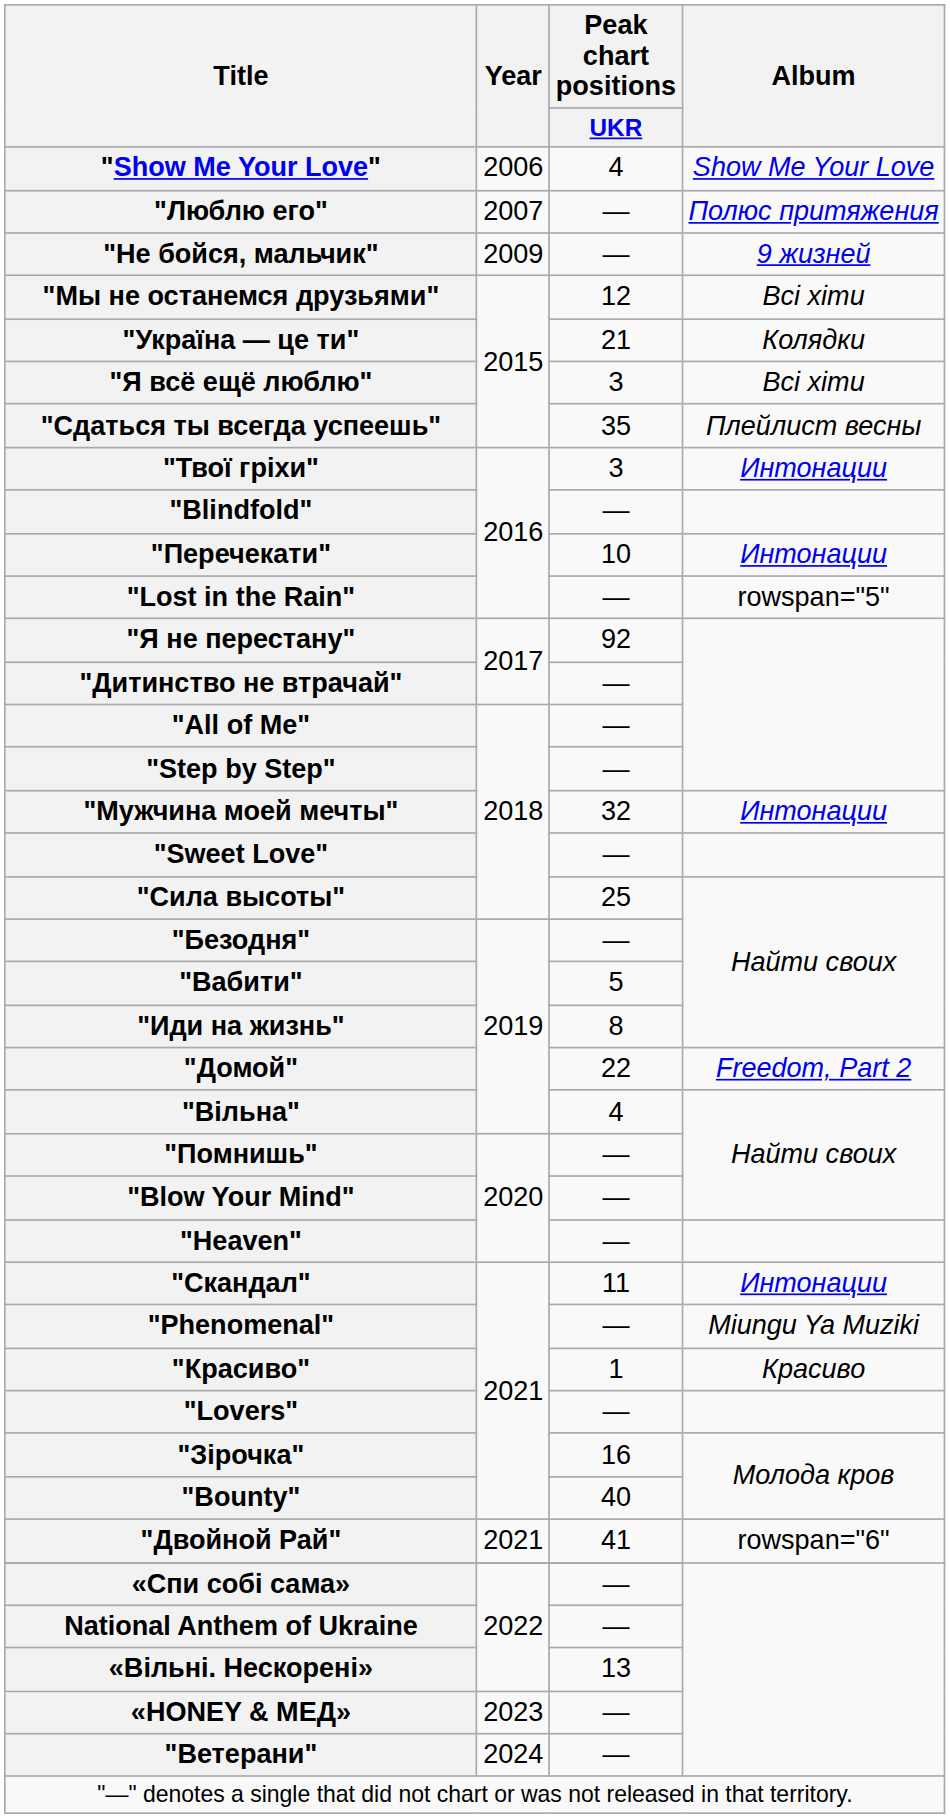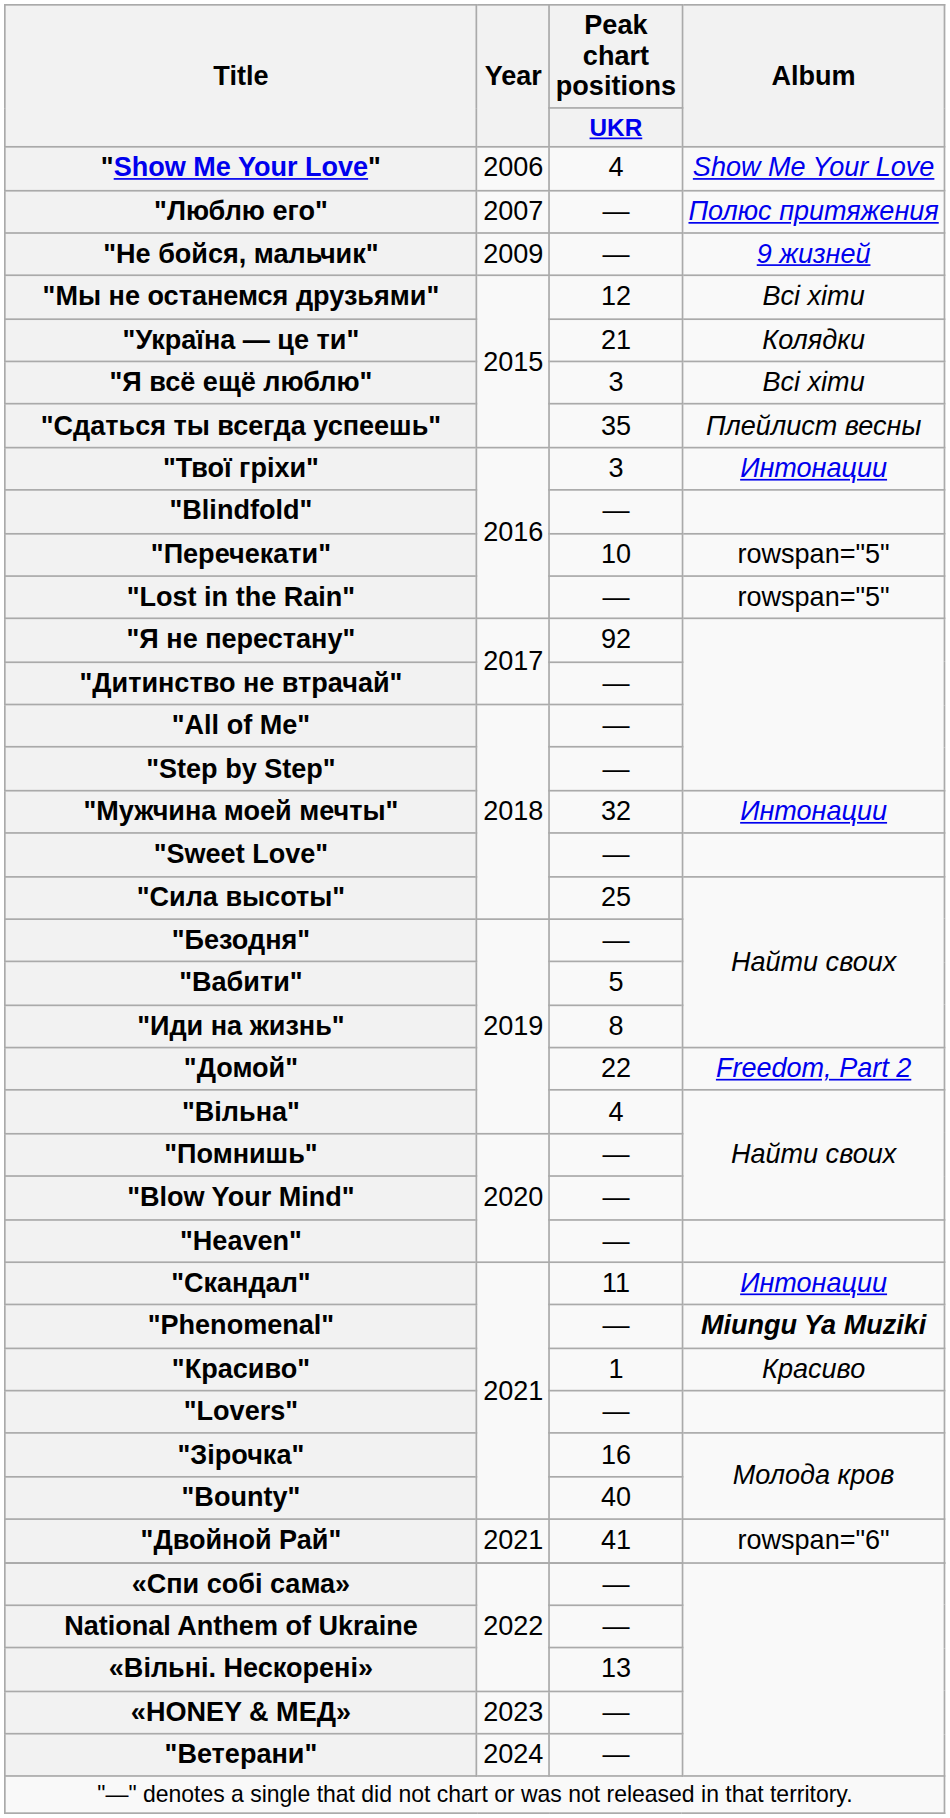(814, 554) Интонации -> (814, 554) rowspan="5"
(814, 1325) normal -> (814, 1325) bold
